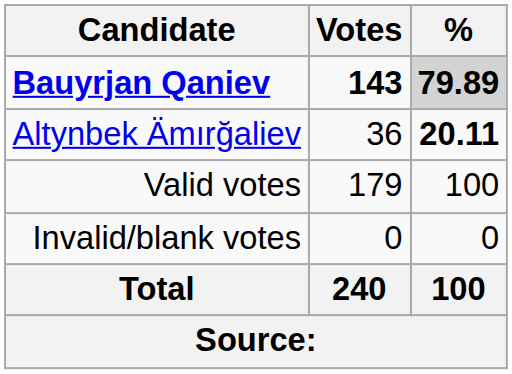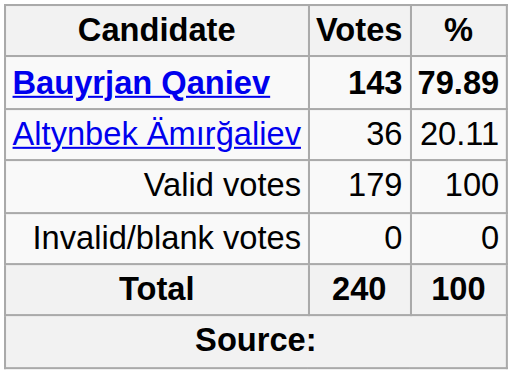(458, 82) lightgrey background -> (458, 82) no background
(459, 133) bold -> (460, 133) normal
